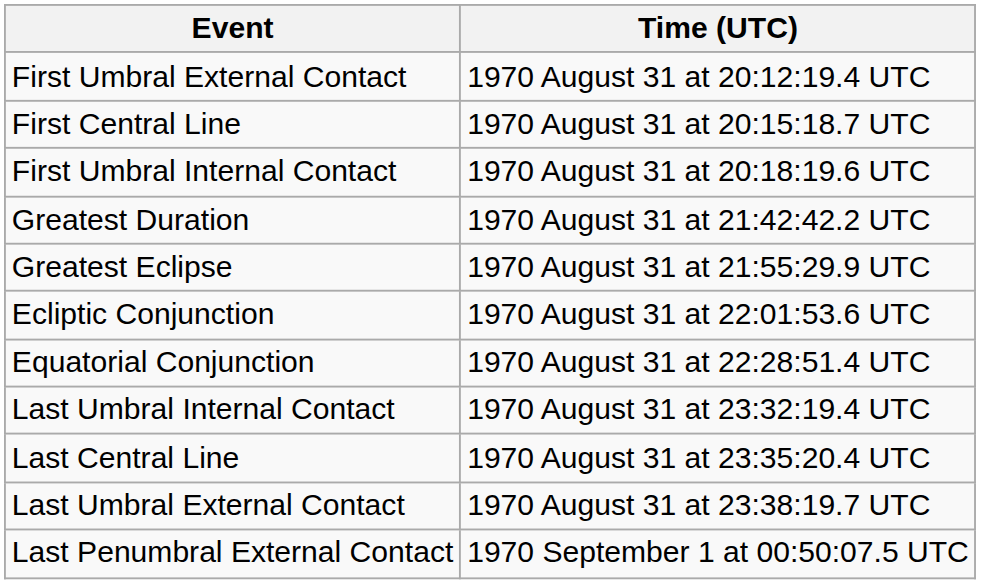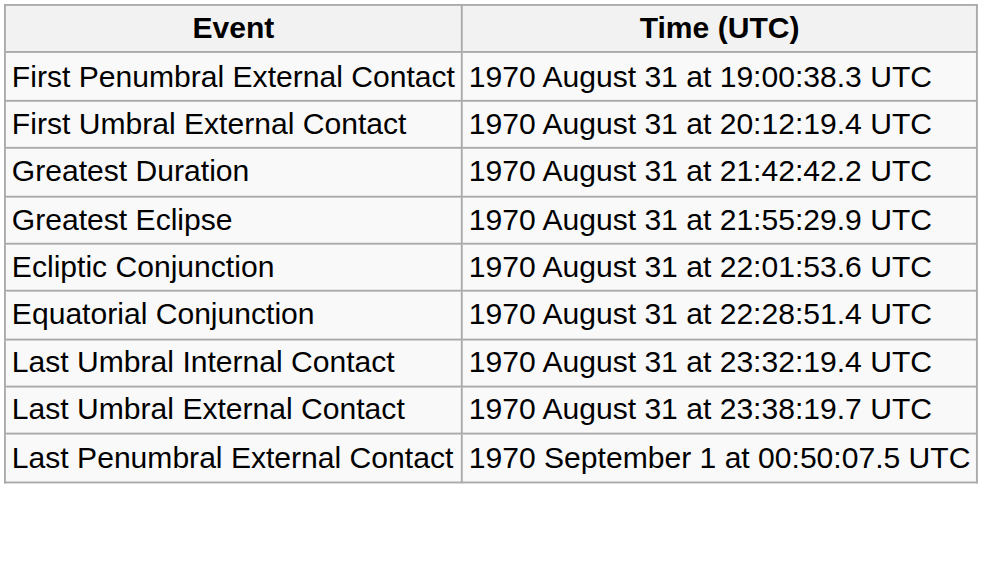+ row: (233, 76)
- row: (126, 123)
- row: (204, 171)
- row: (126, 457)
